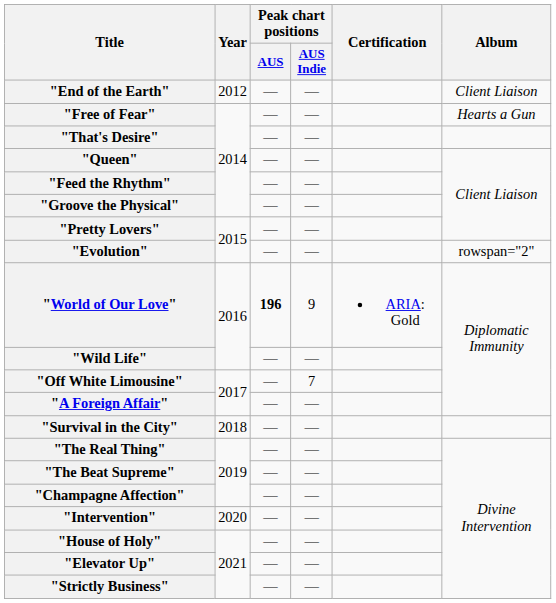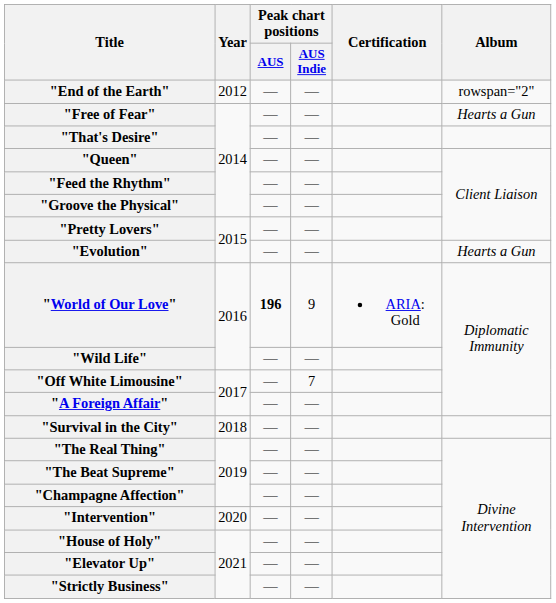(496, 91) Client Liaison -> (496, 91) rowspan="2"
(496, 251) rowspan="2" -> (496, 251) Hearts a Gun
